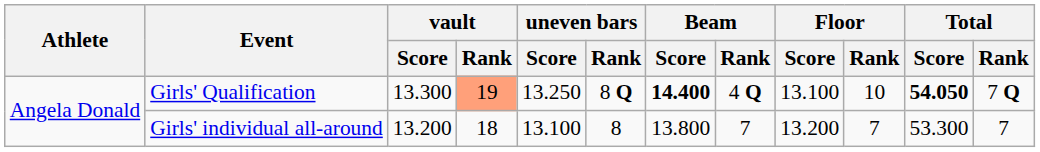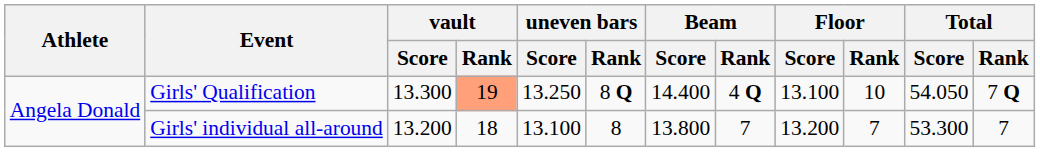(681, 93) bold -> (681, 93) normal
(939, 93) bold -> (939, 93) normal
